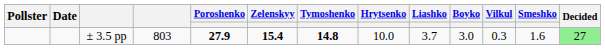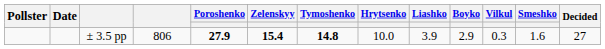(162, 36) 803 -> (162, 36) 806
(429, 36) 3.7 -> (429, 36) 3.9
(466, 36) 3.0 -> (466, 36) 2.9
(580, 36) lightgreen background -> (580, 36) no background
